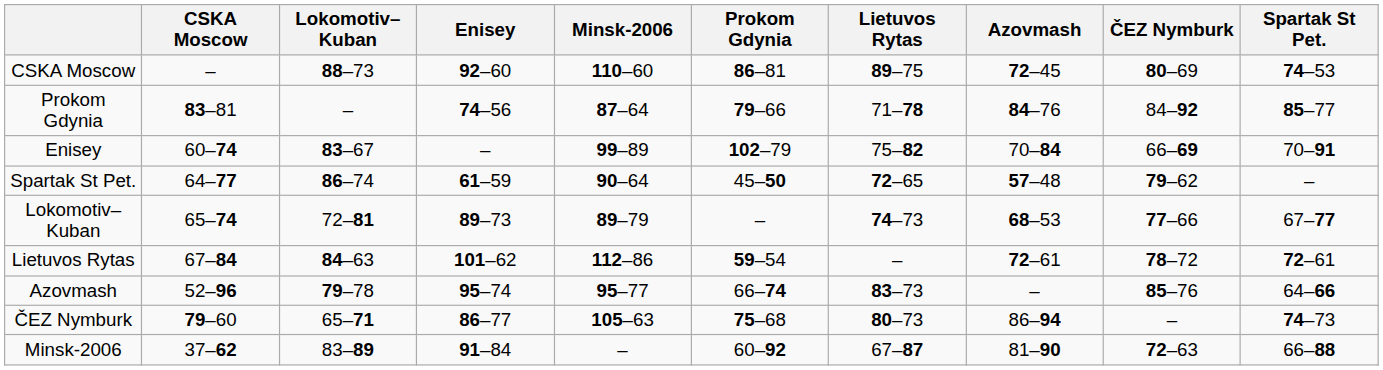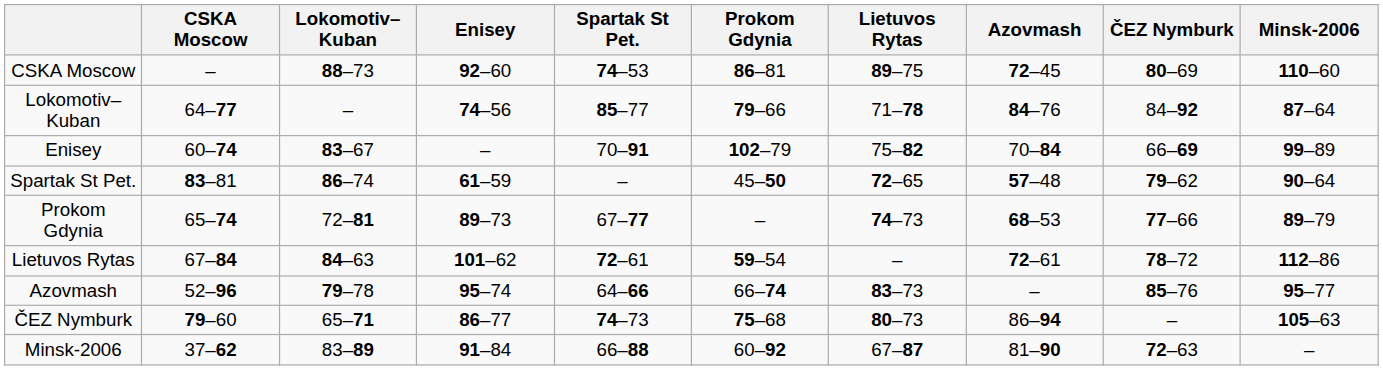columns swapped: (1309, 29) <-> (623, 29)
(73, 110) Prokom Gdynia -> (73, 110) Lokomotiv–Kuban
(211, 110) 83–81 -> (211, 110) 64–77
(211, 180) 64–77 -> (211, 180) 83–81
(73, 220) Lokomotiv–Kuban -> (73, 220) Prokom Gdynia
